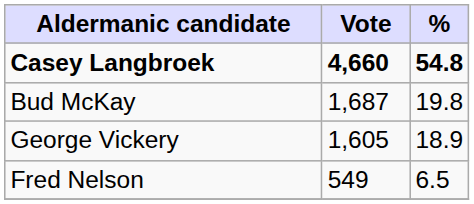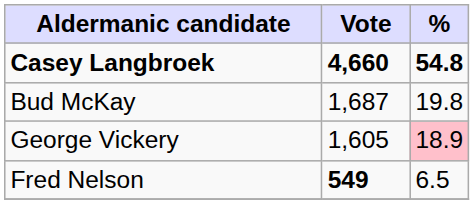(439, 140) no background -> (439, 140) pink background
(348, 179) normal -> (348, 179) bold
